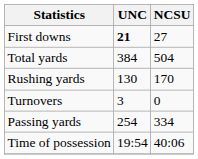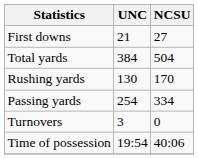(124, 36) bold -> (124, 36) normal
rows swapped: (44, 121) <-> (35, 100)
